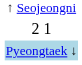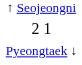(41, 51) lightblue background -> (41, 51) no background
